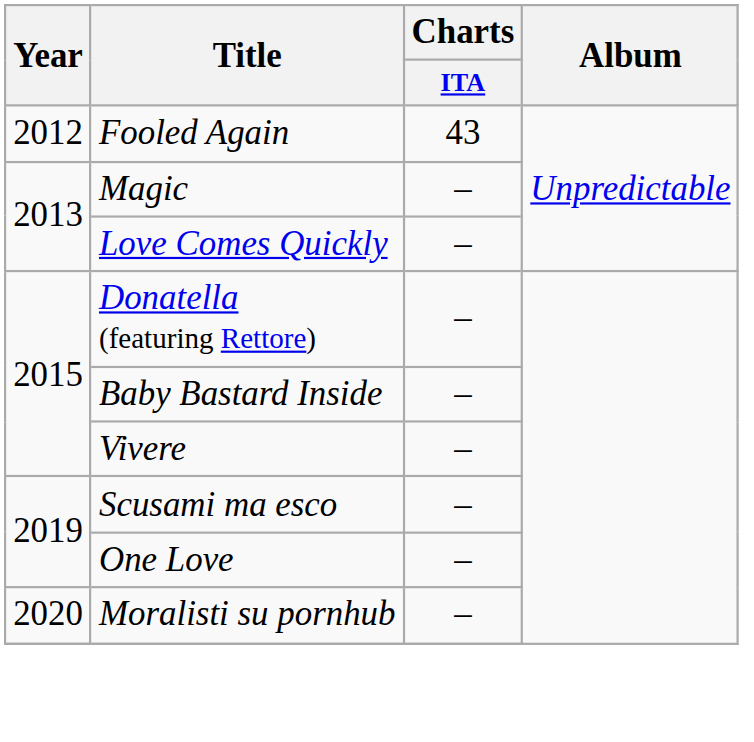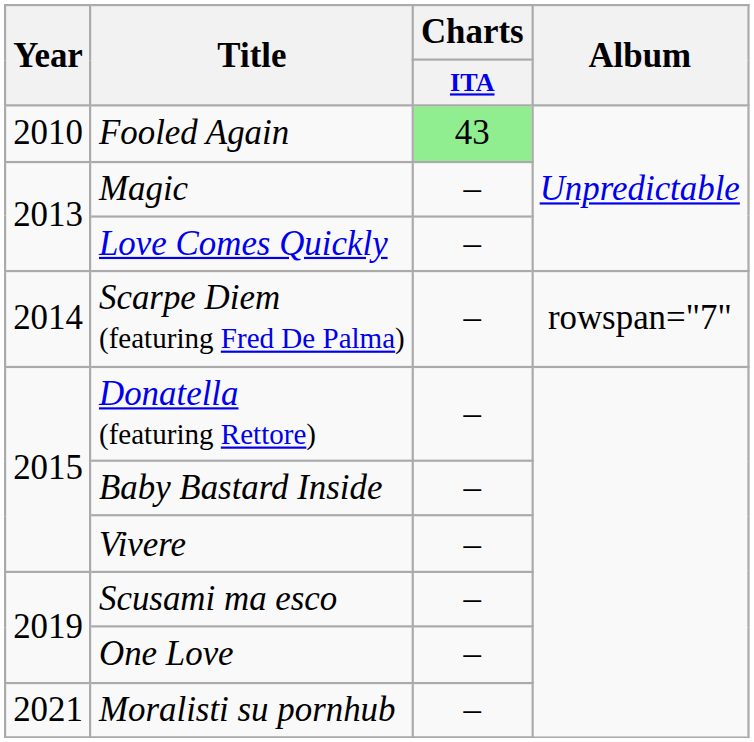(48, 132) 2012 -> (48, 132) 2010
(463, 132) no background -> (472, 132) lightgreen background
+ row: (252, 318)
(48, 614) 2020 -> (48, 709) 2021
